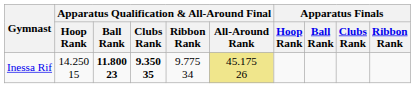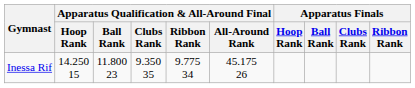(112, 67) bold -> (112, 67) normal
(148, 67) bold -> (148, 67) normal
(241, 67) khaki background -> (242, 67) no background
